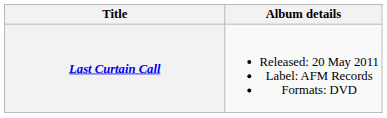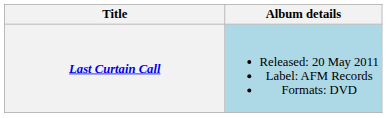(303, 76) no background -> (303, 76) lightblue background
